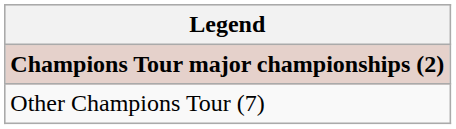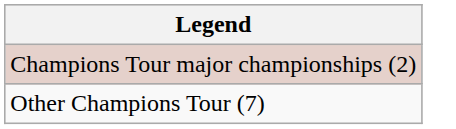(227, 64) bold -> (213, 64) normal
